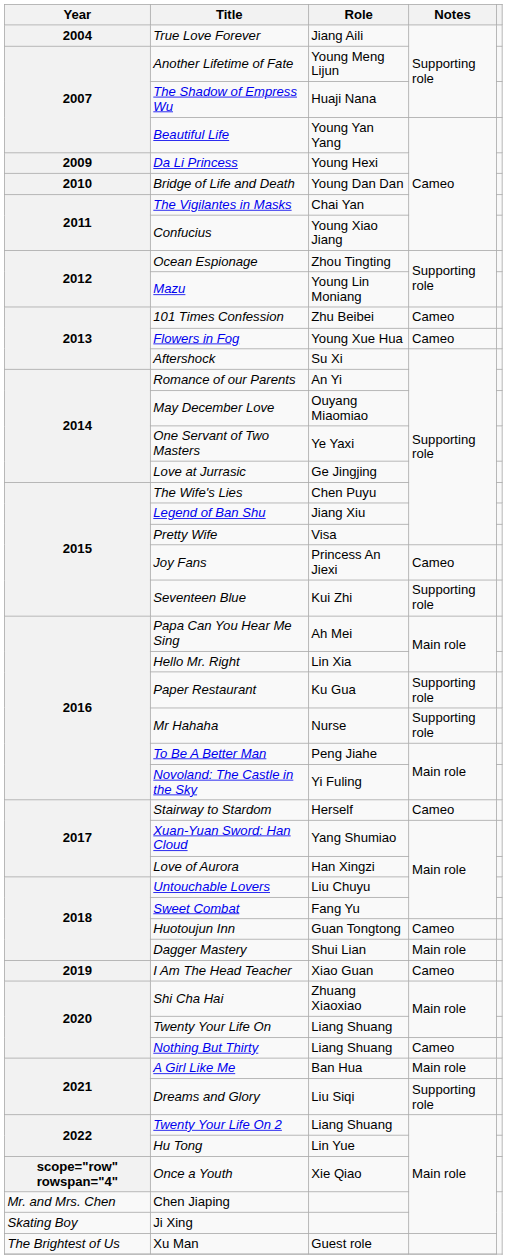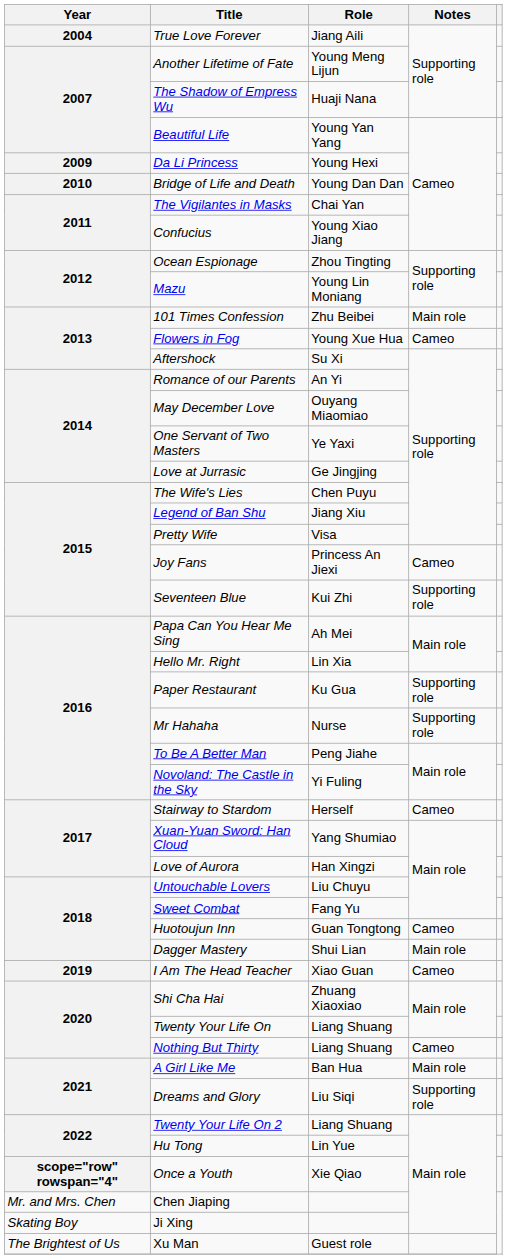(433, 317) Cameo -> (439, 317) Main role
